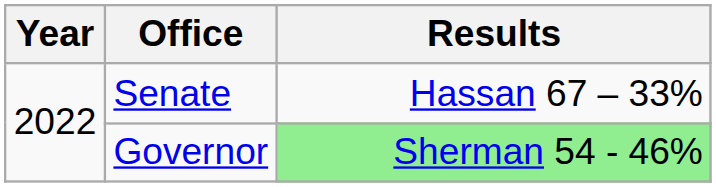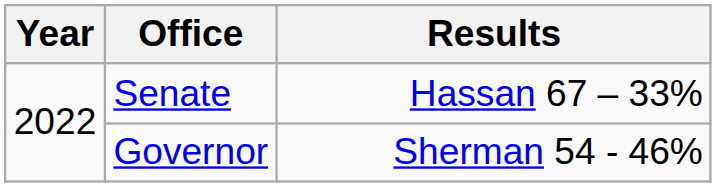(548, 151) lightgreen background -> (548, 151) no background
